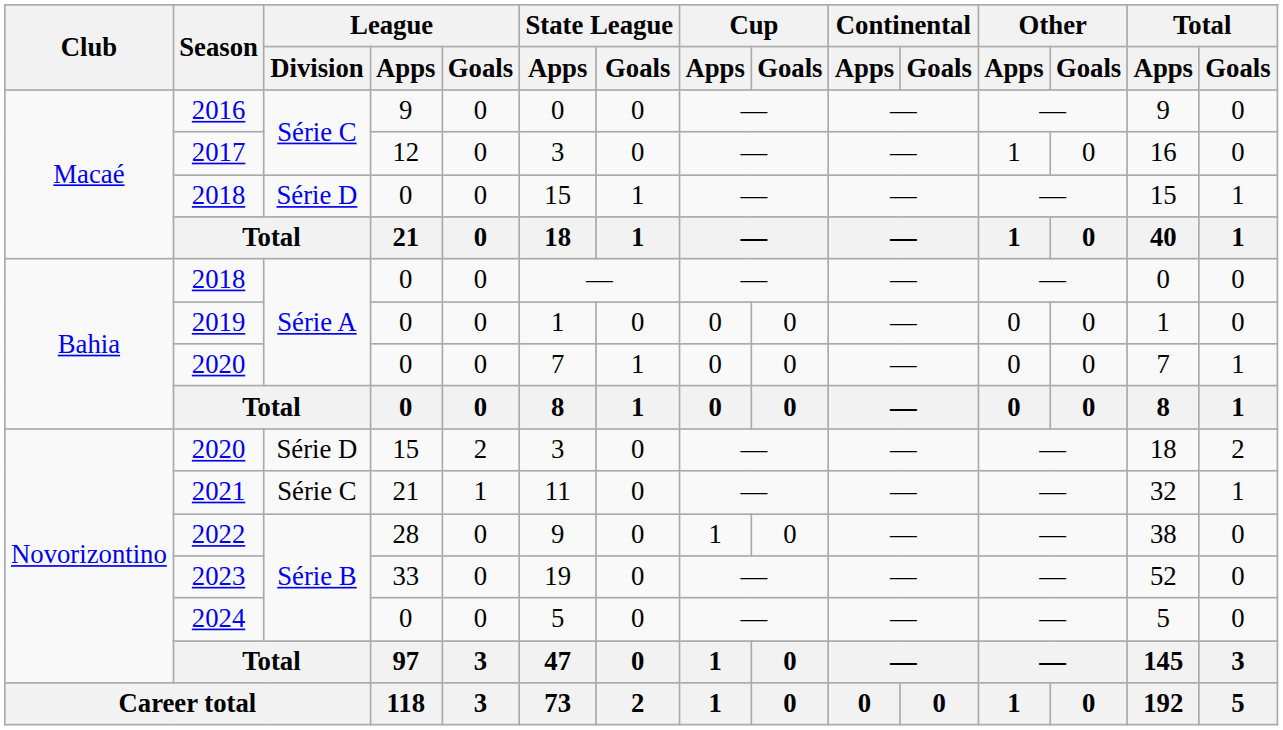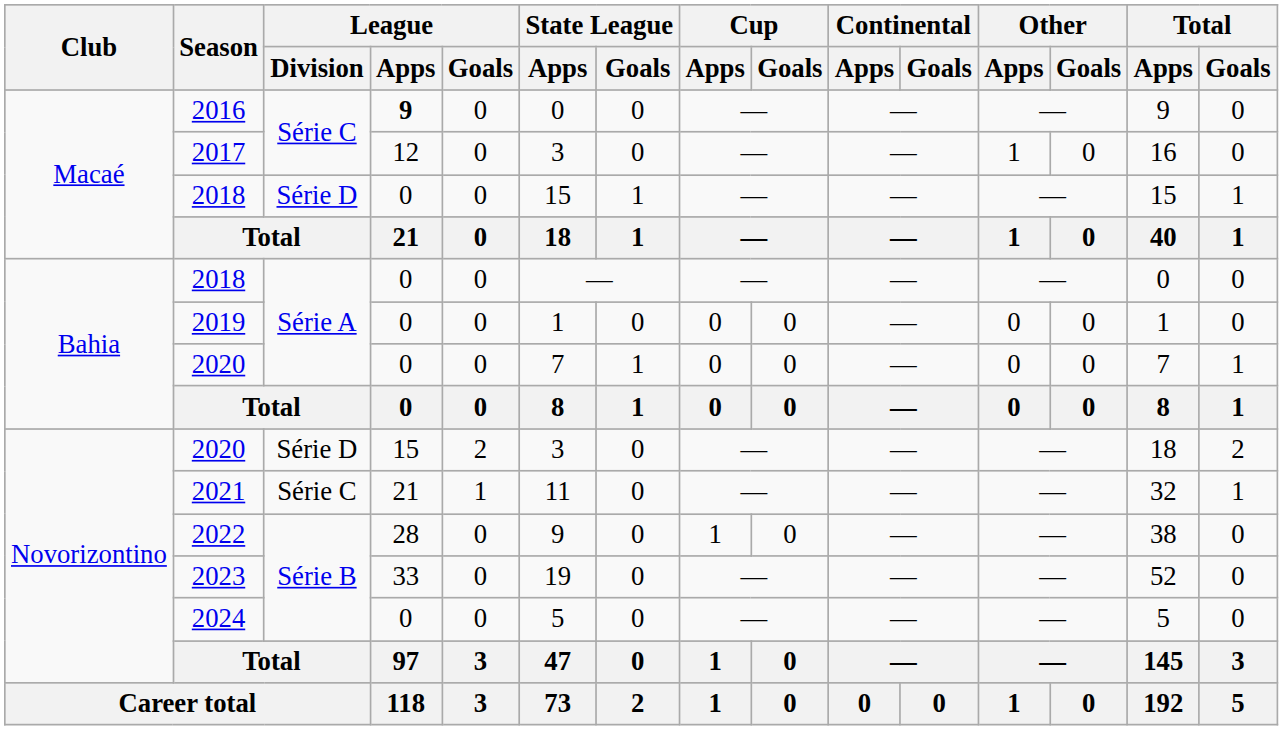(406, 110) normal -> (406, 110) bold
